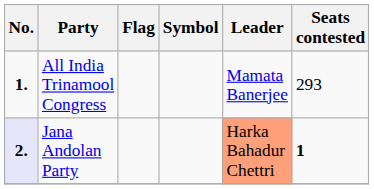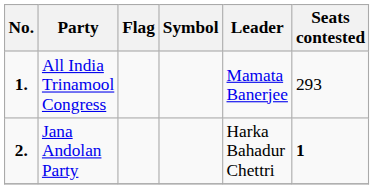(21, 150) lavender background -> (21, 150) no background
(256, 150) lightsalmon background -> (256, 150) no background
